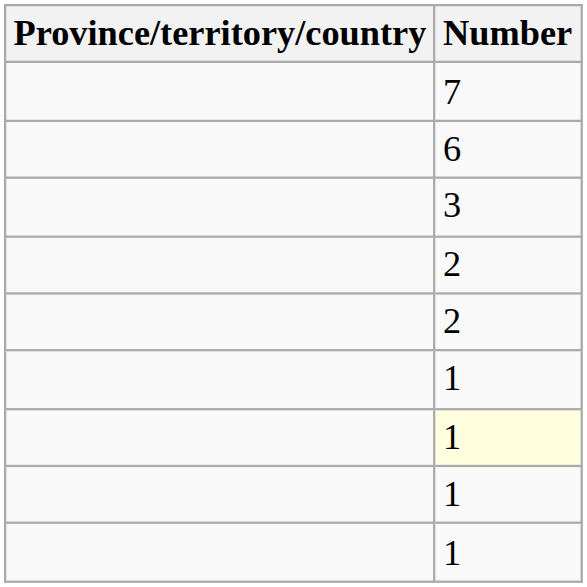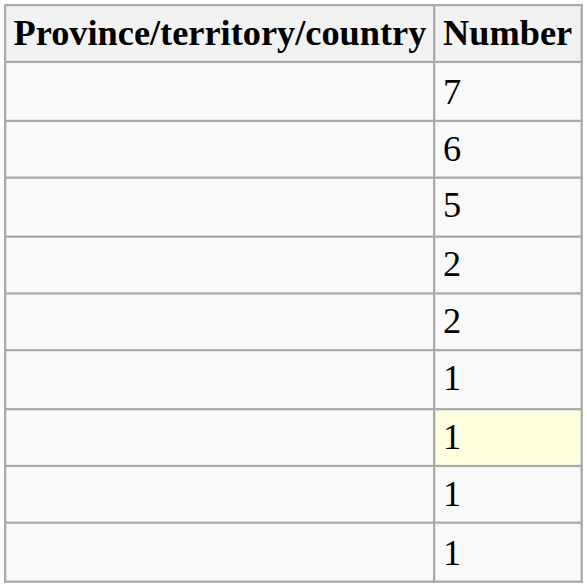(452, 206) 3 -> (452, 206) 5
